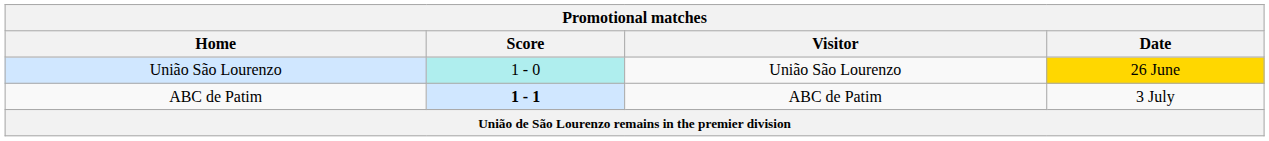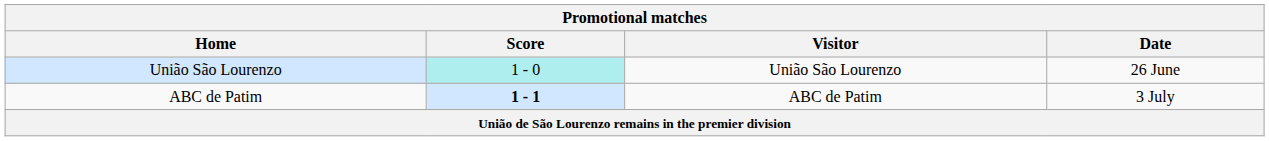(1155, 70) gold background -> (1155, 70) no background
